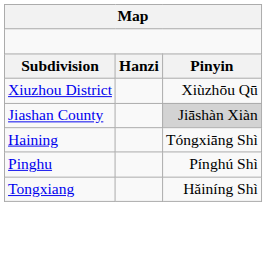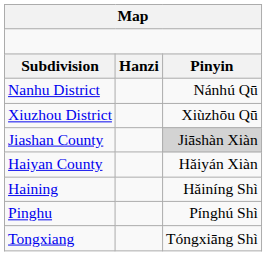+ row: (54, 90)
+ row: (55, 164)
(212, 139) Tóngxiāng Shì -> (220, 189) Hǎiníng Shì
(220, 189) Hǎiníng Shì -> (212, 238) Tóngxiāng Shì
